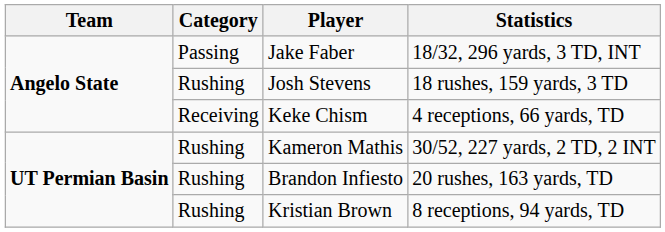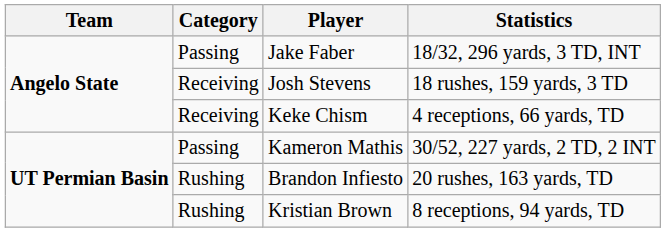(211, 83) Rushing -> (218, 83) Receiving
(211, 147) Rushing -> (208, 147) Passing
